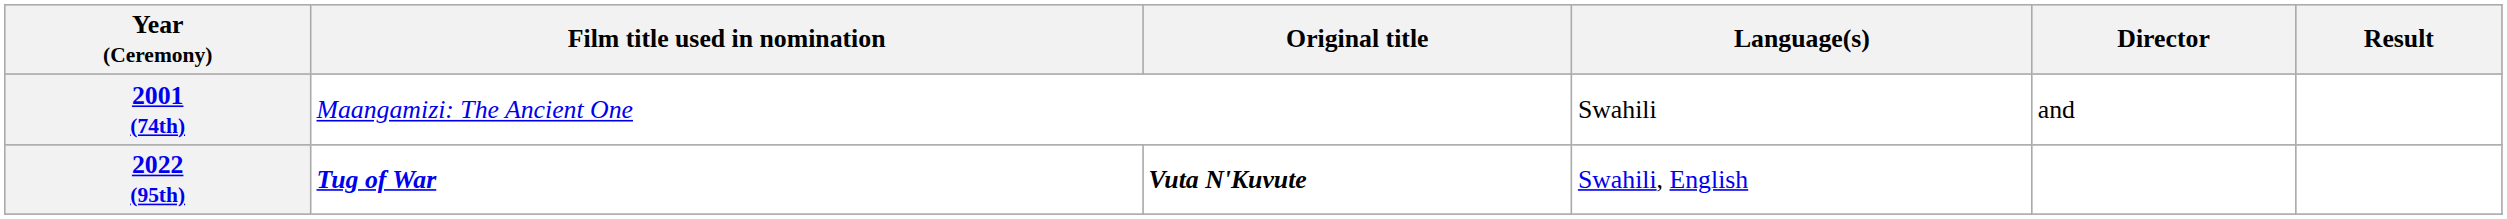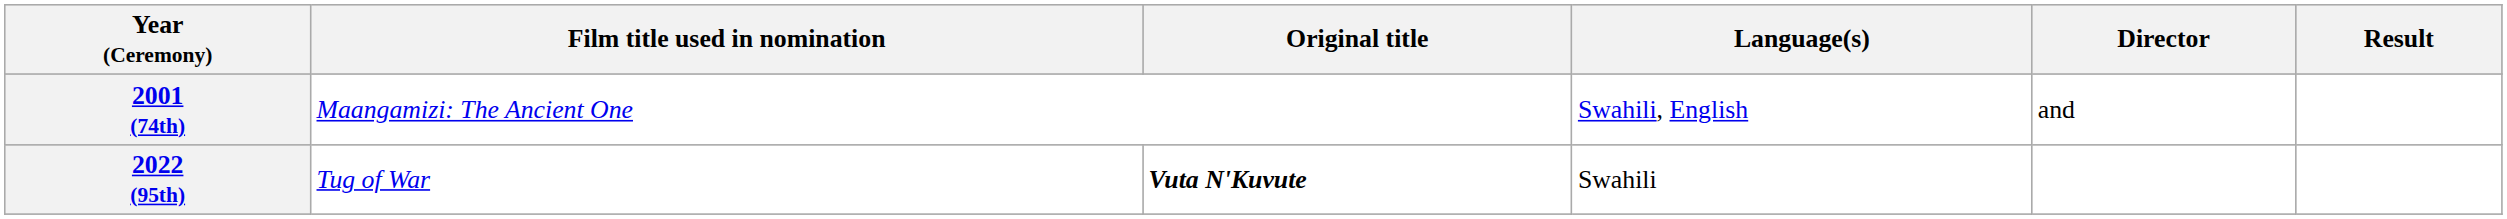(1617, 109) Swahili -> (1663, 109) Swahili, English
(376, 179) bold -> (373, 179) normal
(1663, 179) Swahili, English -> (1617, 179) Swahili
